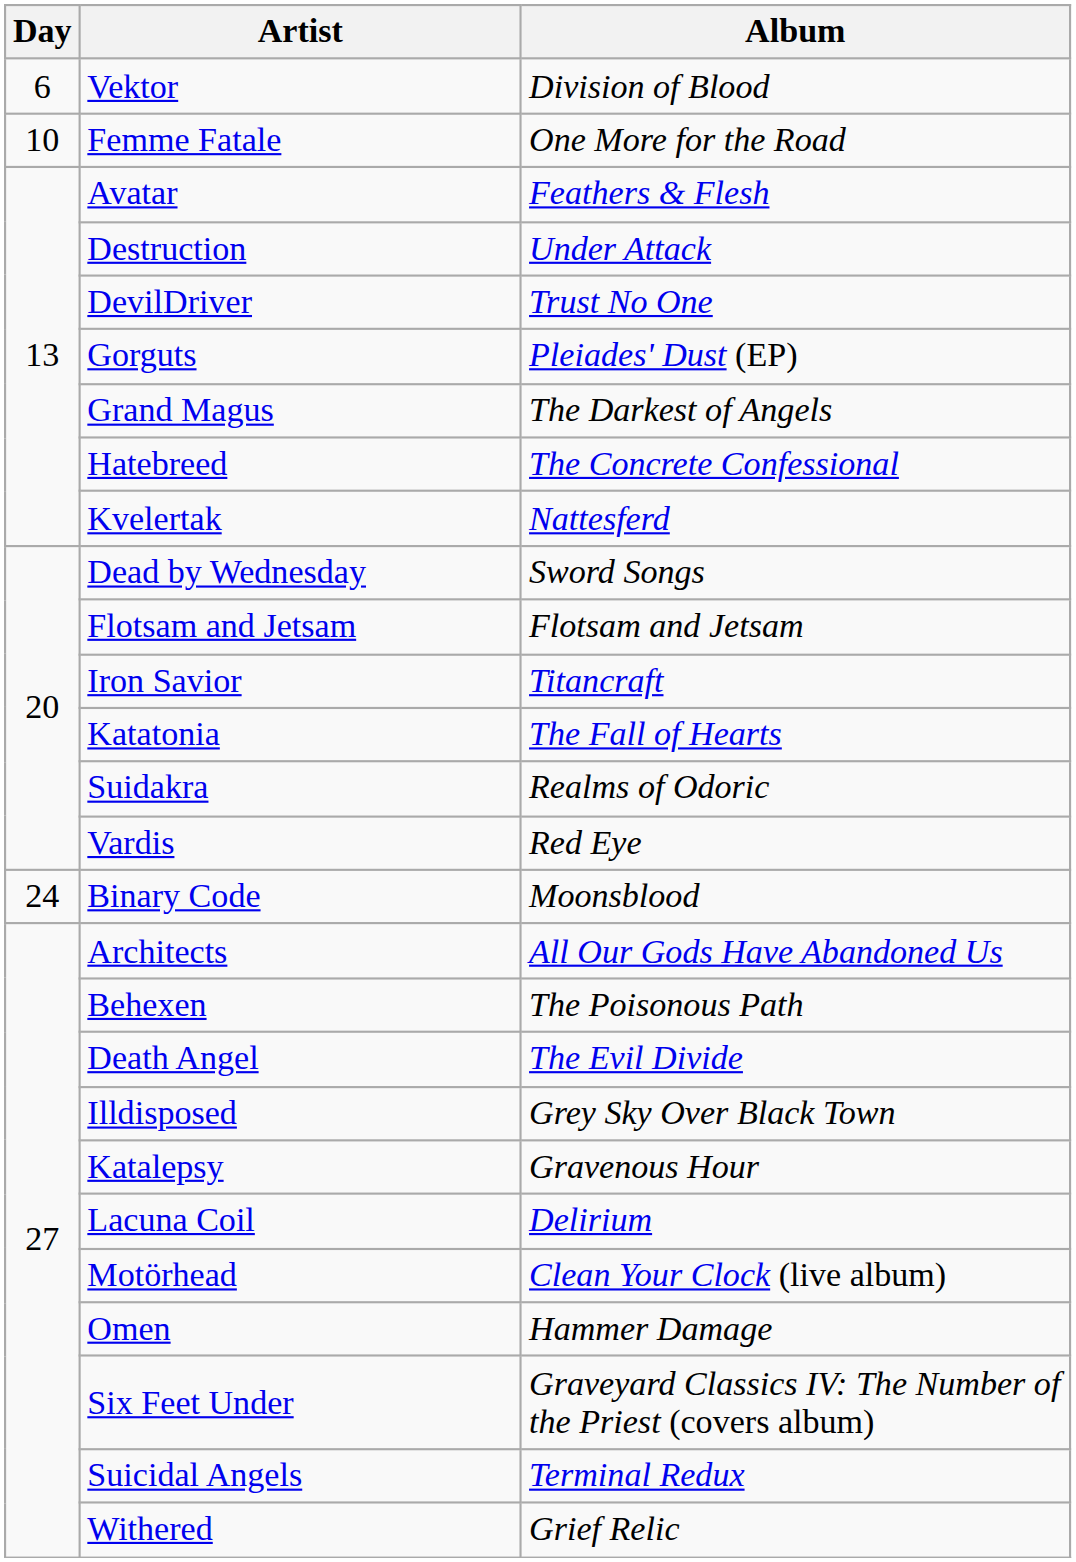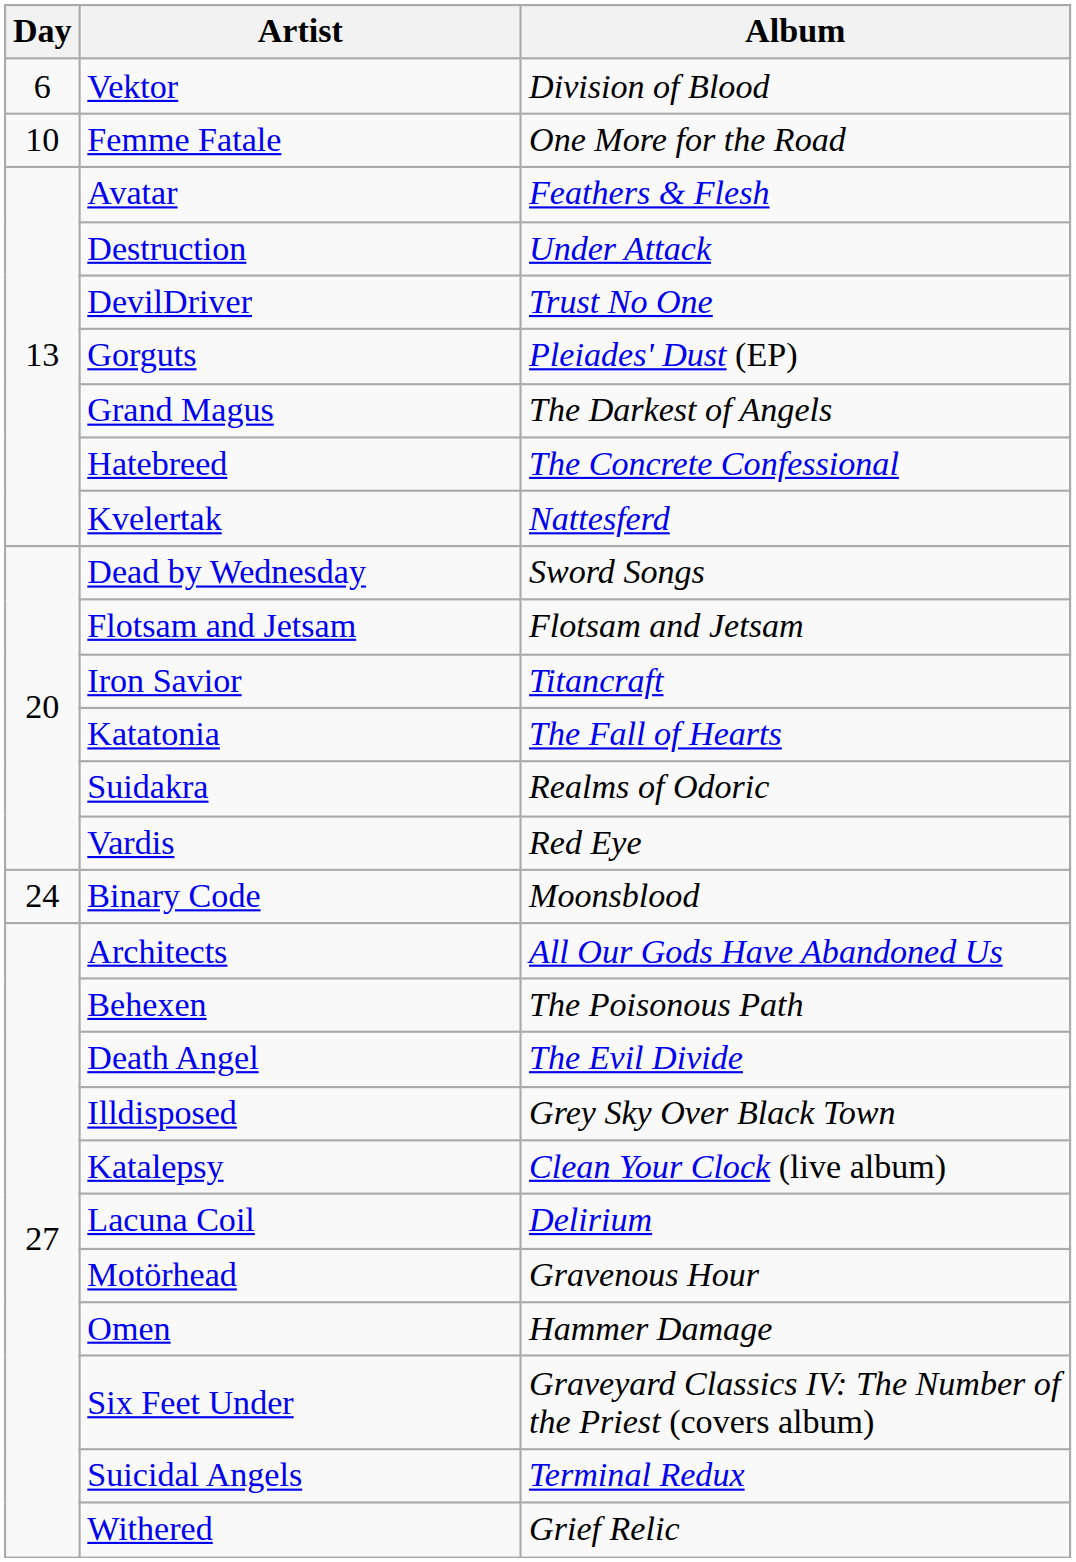(644, 1166) Gravenous Hour -> (738, 1166) Clean Your Clock (live album)
(738, 1274) Clean Your Clock (live album) -> (644, 1274) Gravenous Hour
